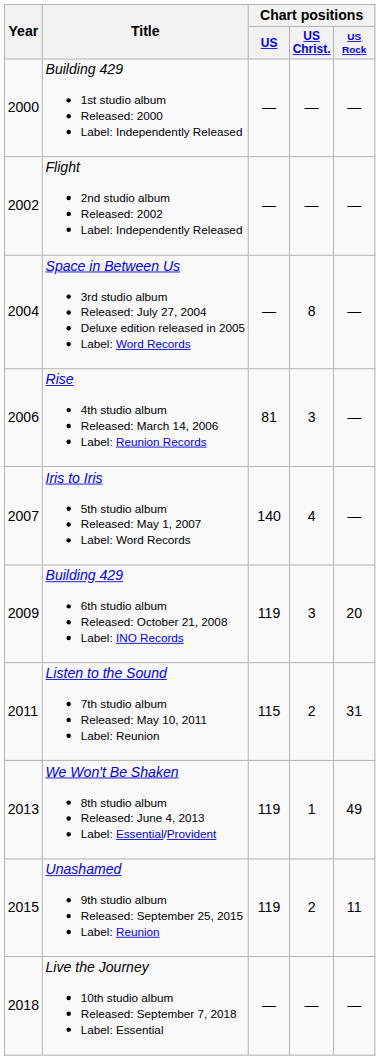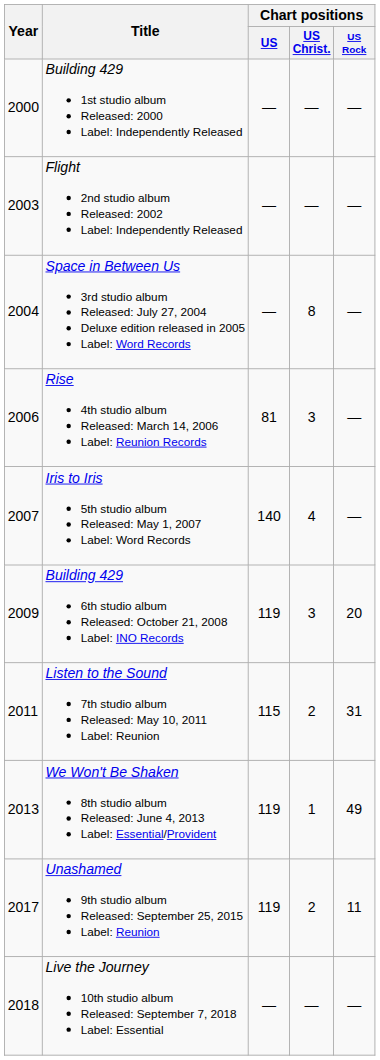(23, 205) 2002 -> (23, 205) 2003
(23, 907) 2015 -> (23, 907) 2017
